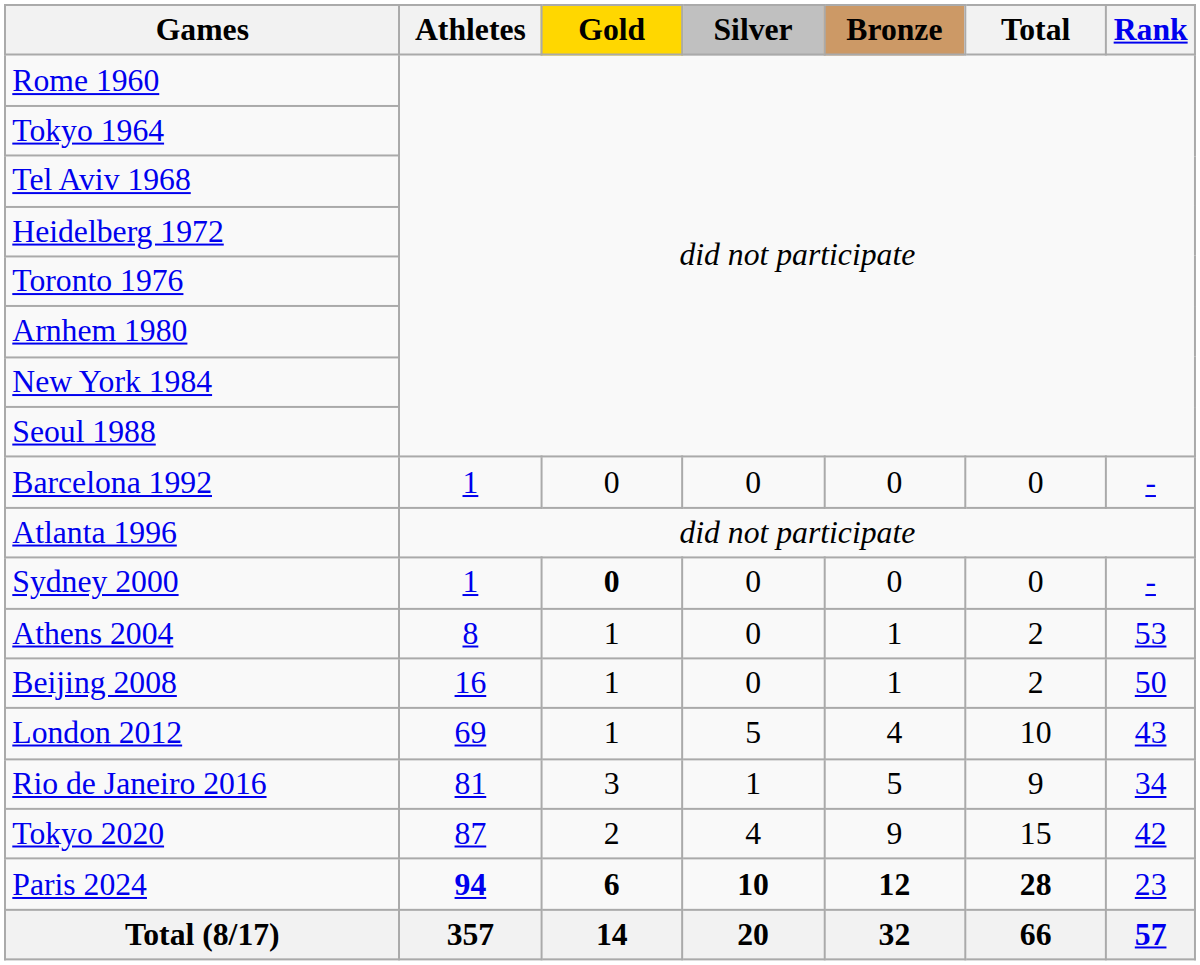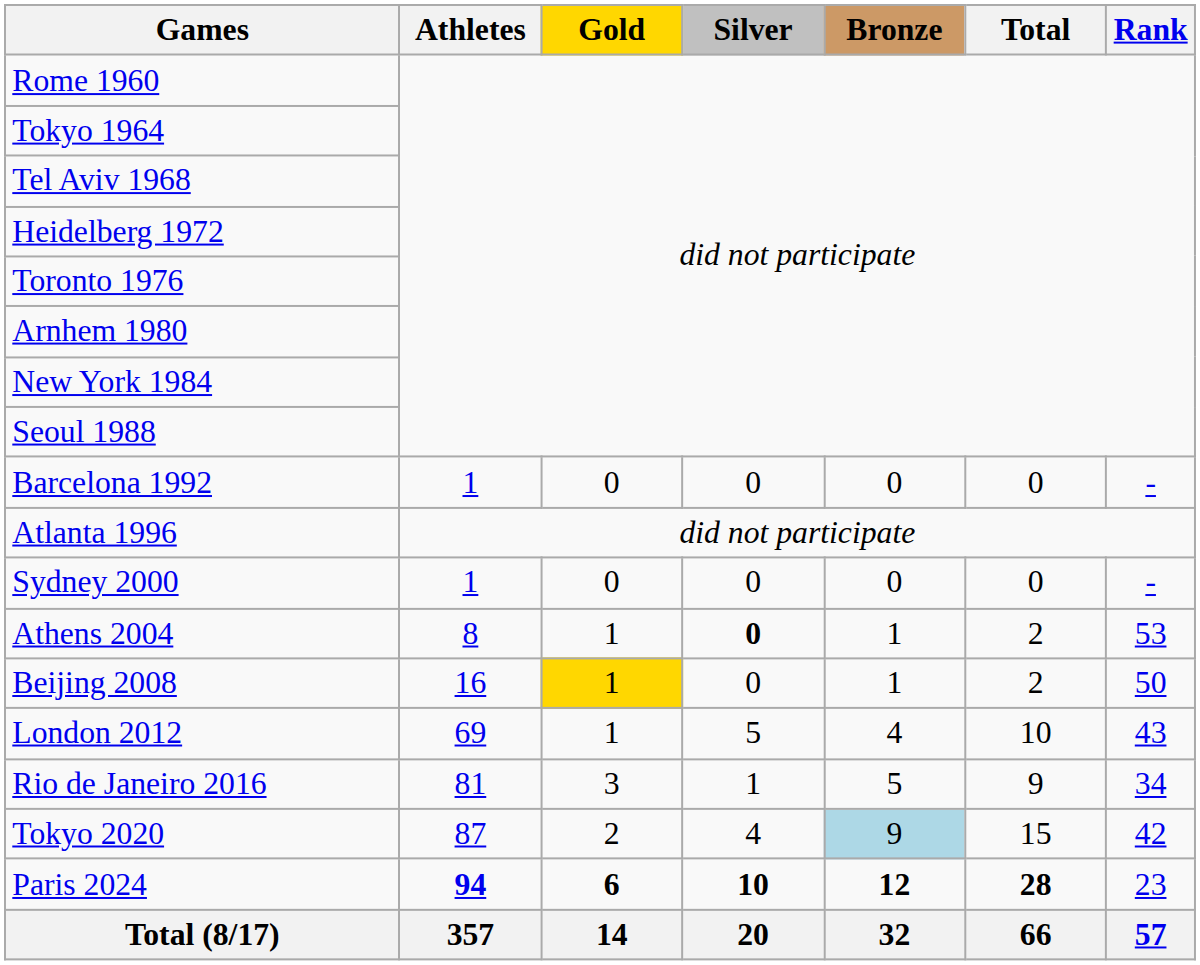(612, 582) bold -> (612, 582) normal
(753, 632) normal -> (753, 632) bold
(612, 682) no background -> (612, 682) gold background
(894, 833) no background -> (894, 833) lightblue background
